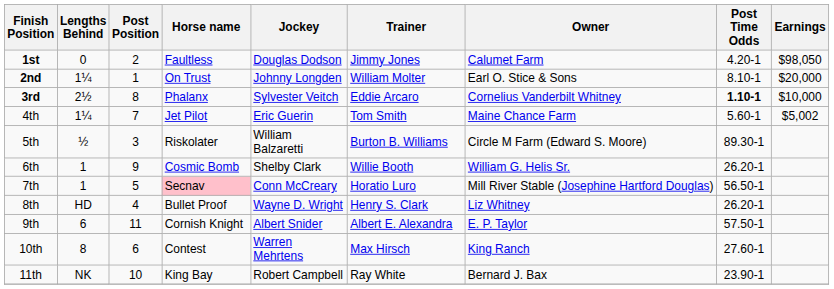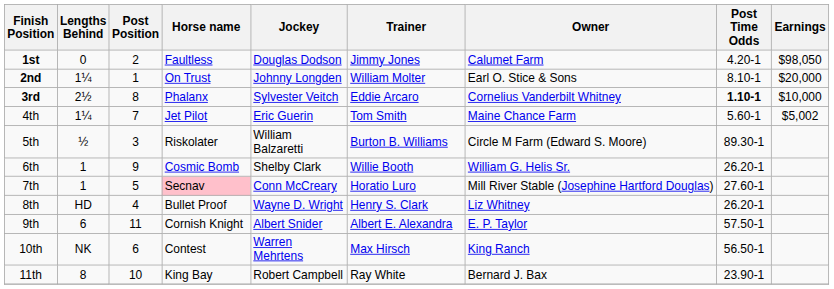(744, 186) 56.50-1 -> (744, 186) 27.60-1
(83, 250) 8 -> (83, 250) NK
(744, 250) 27.60-1 -> (744, 250) 56.50-1
(83, 275) NK -> (83, 275) 8
